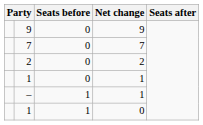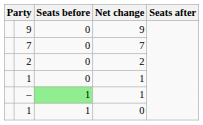(88, 95) no background -> (88, 95) lightgreen background
